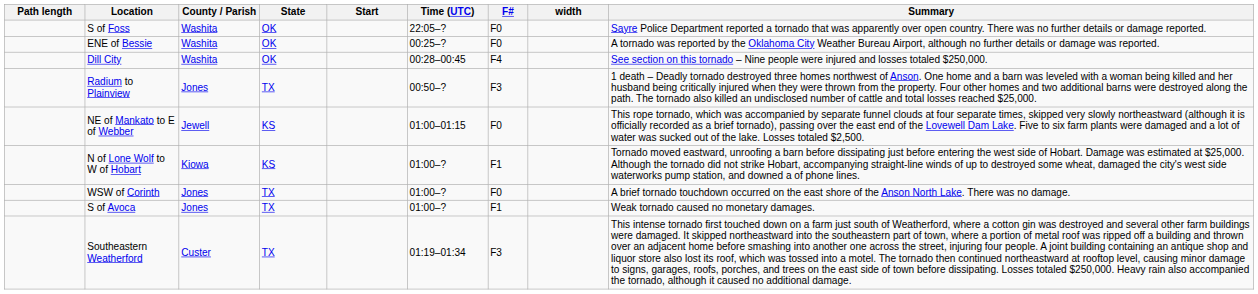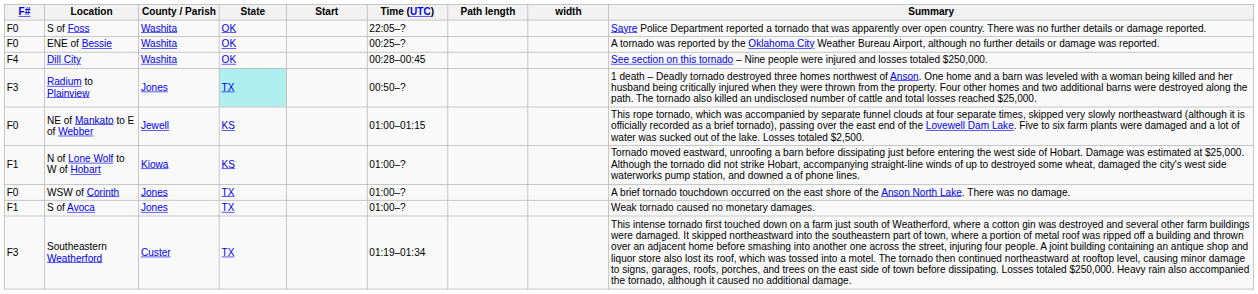columns swapped: (508, 12) <-> (45, 12)
(268, 87) no background -> (228, 87) paleturquoise background
